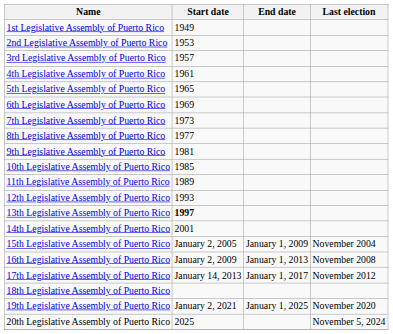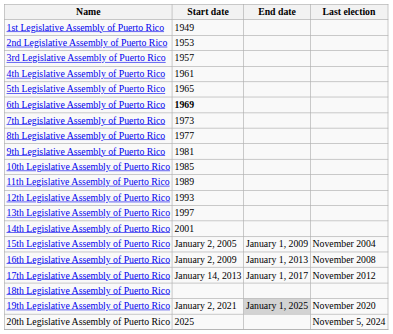(184, 105) normal -> (184, 105) bold
(184, 213) bold -> (184, 213) normal
(277, 306) no background -> (277, 306) lightgrey background
